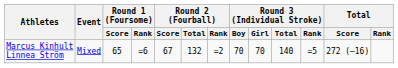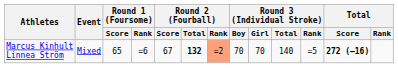(194, 51) normal -> (194, 51) bold
(218, 51) no background -> (218, 51) lightsalmon background
(348, 51) normal -> (348, 51) bold
